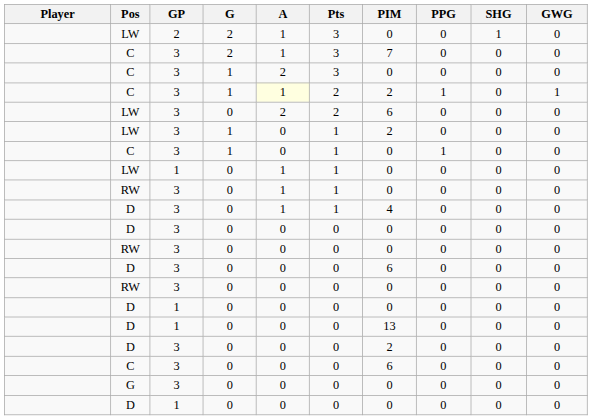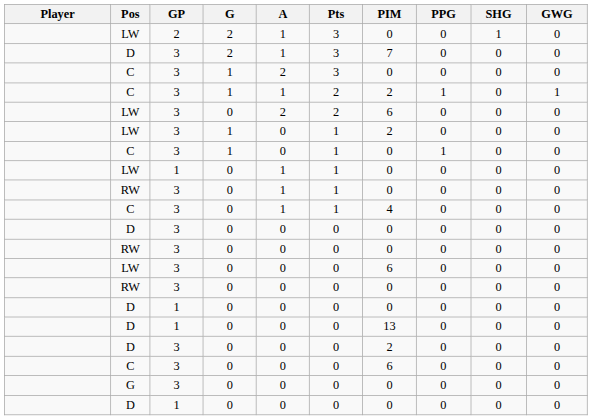(130, 53) C -> (130, 53) D
(283, 92) lightyellow background -> (283, 92) no background
(130, 209) D -> (130, 209) C
(130, 268) D -> (130, 268) LW
